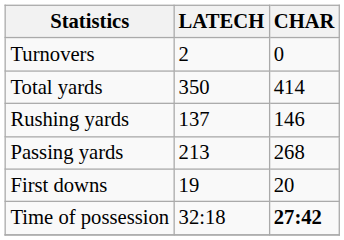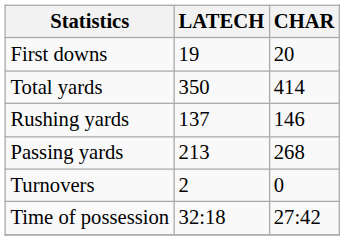rows swapped: (59, 185) <-> (52, 54)
(298, 217) bold -> (297, 217) normal
